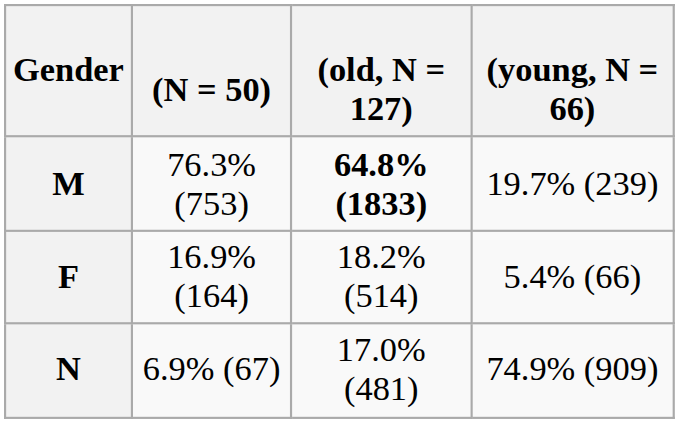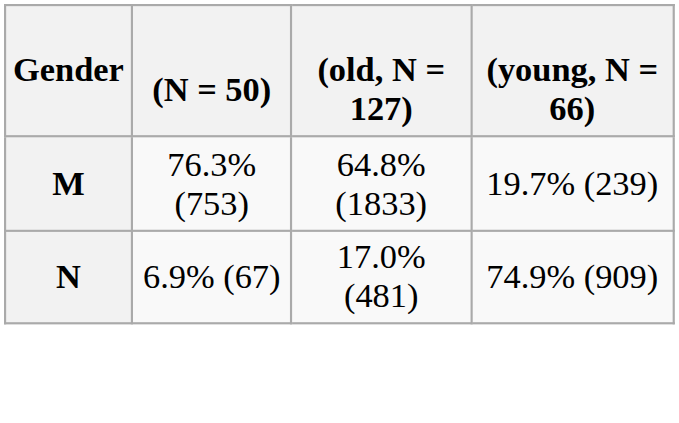(381, 183) bold -> (381, 183) normal
- row: (68, 276)
